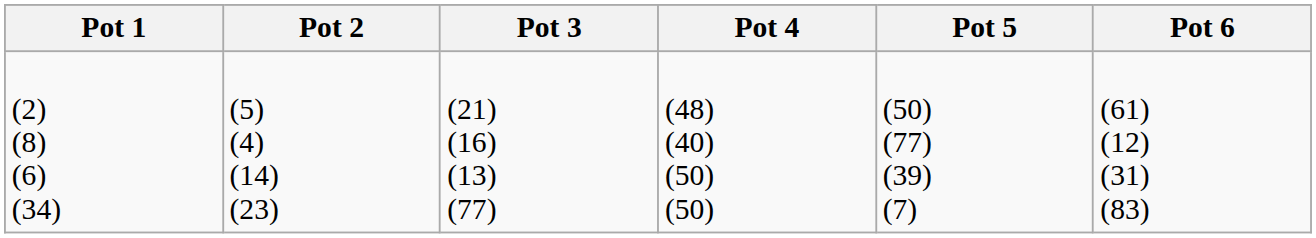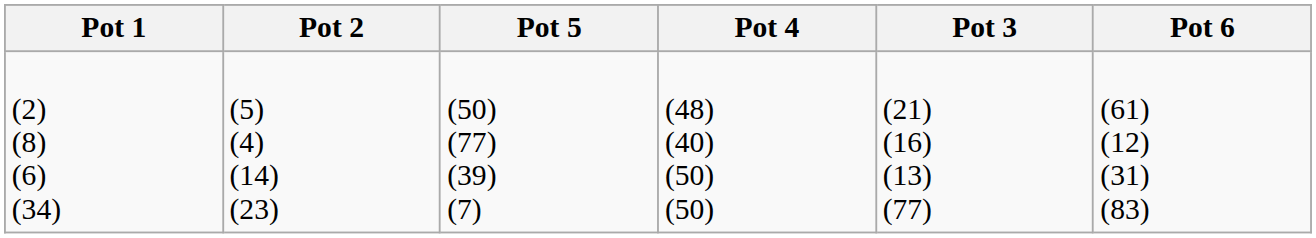columns swapped: (549, 27) <-> (985, 27)
